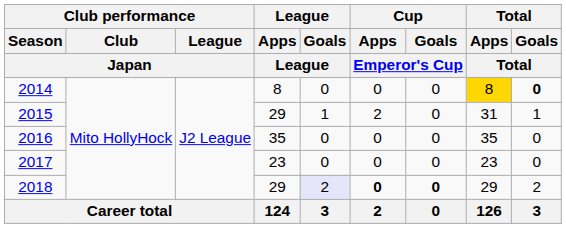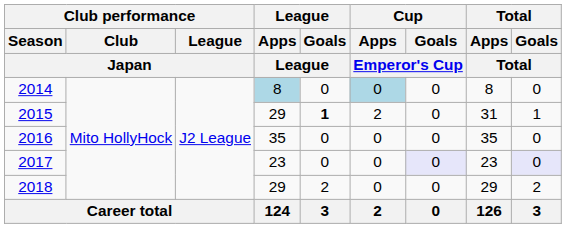(277, 89) no background -> (277, 89) lightblue background
(378, 89) no background -> (378, 89) lightblue background
(489, 89) gold background -> (489, 89) no background
(537, 89) bold -> (537, 89) normal
(325, 114) normal -> (325, 114) bold
(436, 162) no background -> (436, 162) lavender background
(537, 162) no background -> (537, 162) lavender background
(325, 187) lavender background -> (325, 187) no background
(378, 187) bold -> (378, 187) normal
(436, 187) bold -> (436, 187) normal
